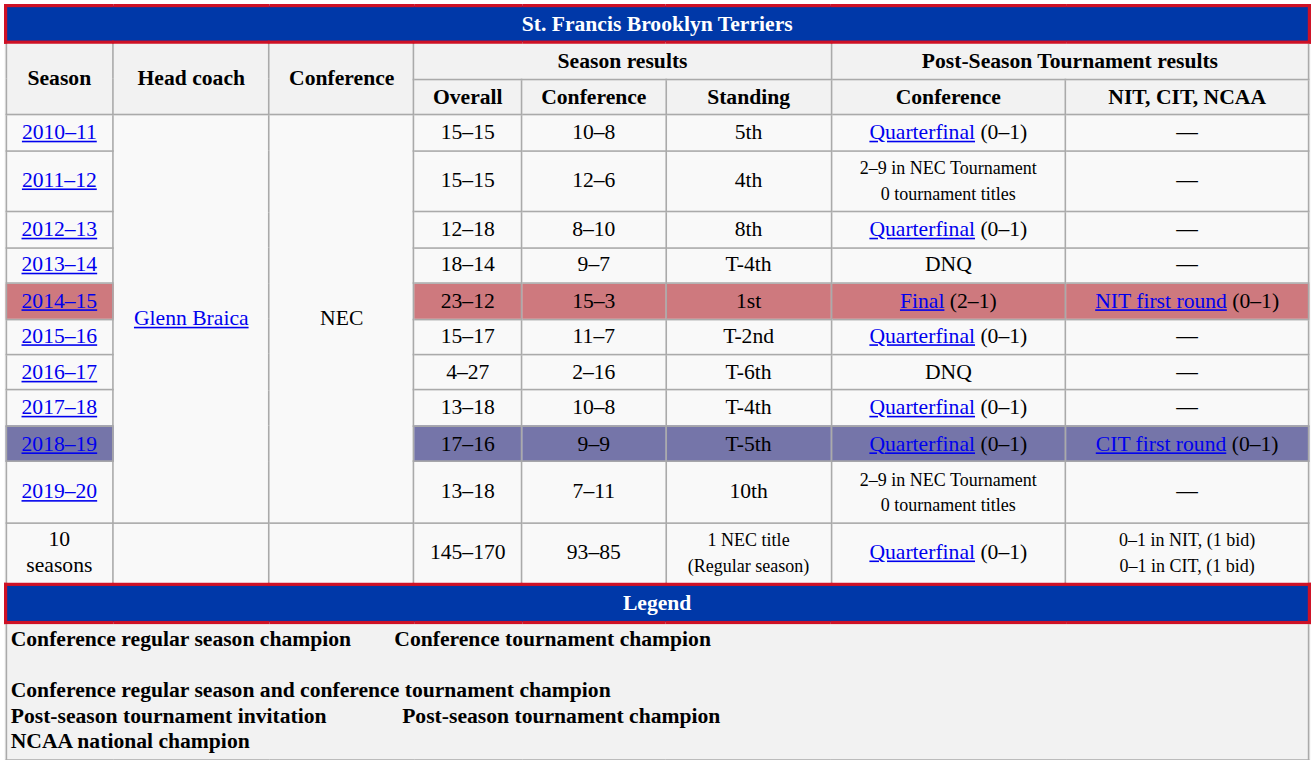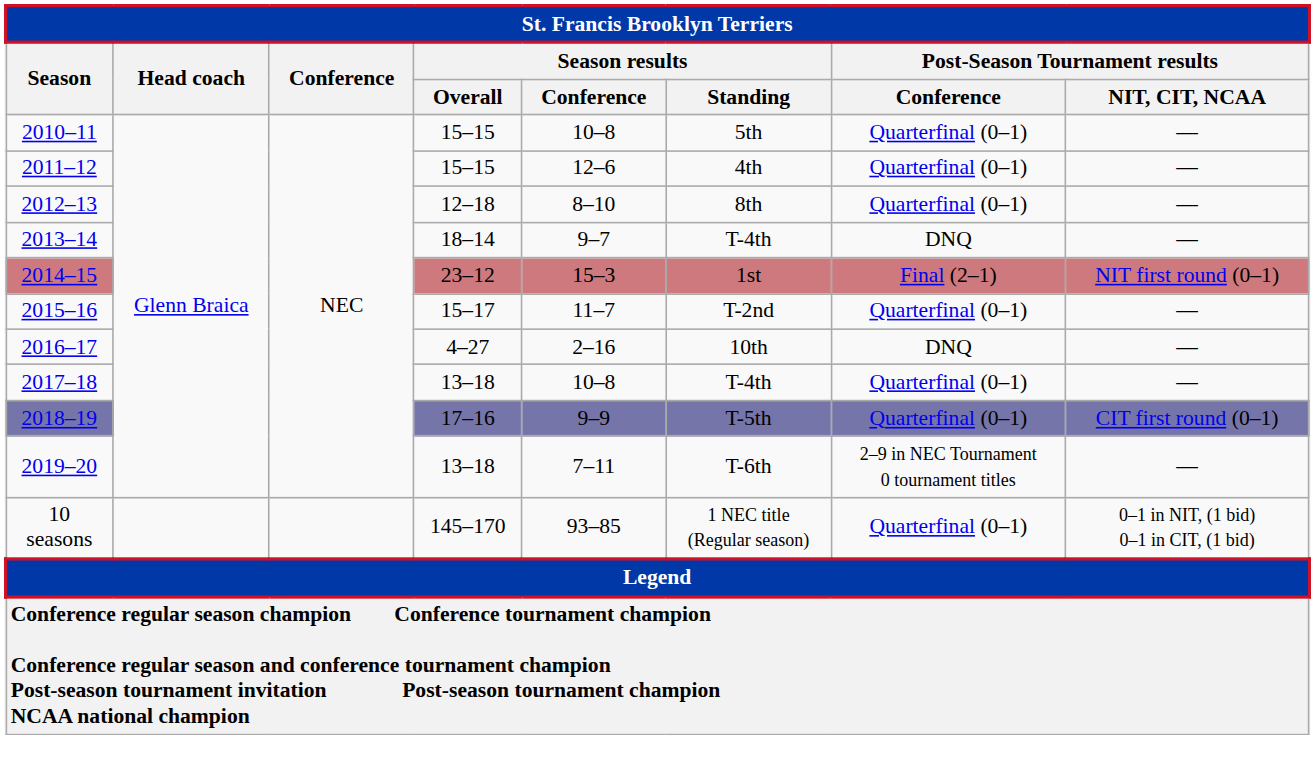(948, 181) 2–9 in NEC Tournament 0 tournament titles -> (948, 167) Quarterfinal (0–1)
(749, 371) T-6th -> (749, 346) 10th
(749, 491) 10th -> (749, 465) T-6th
